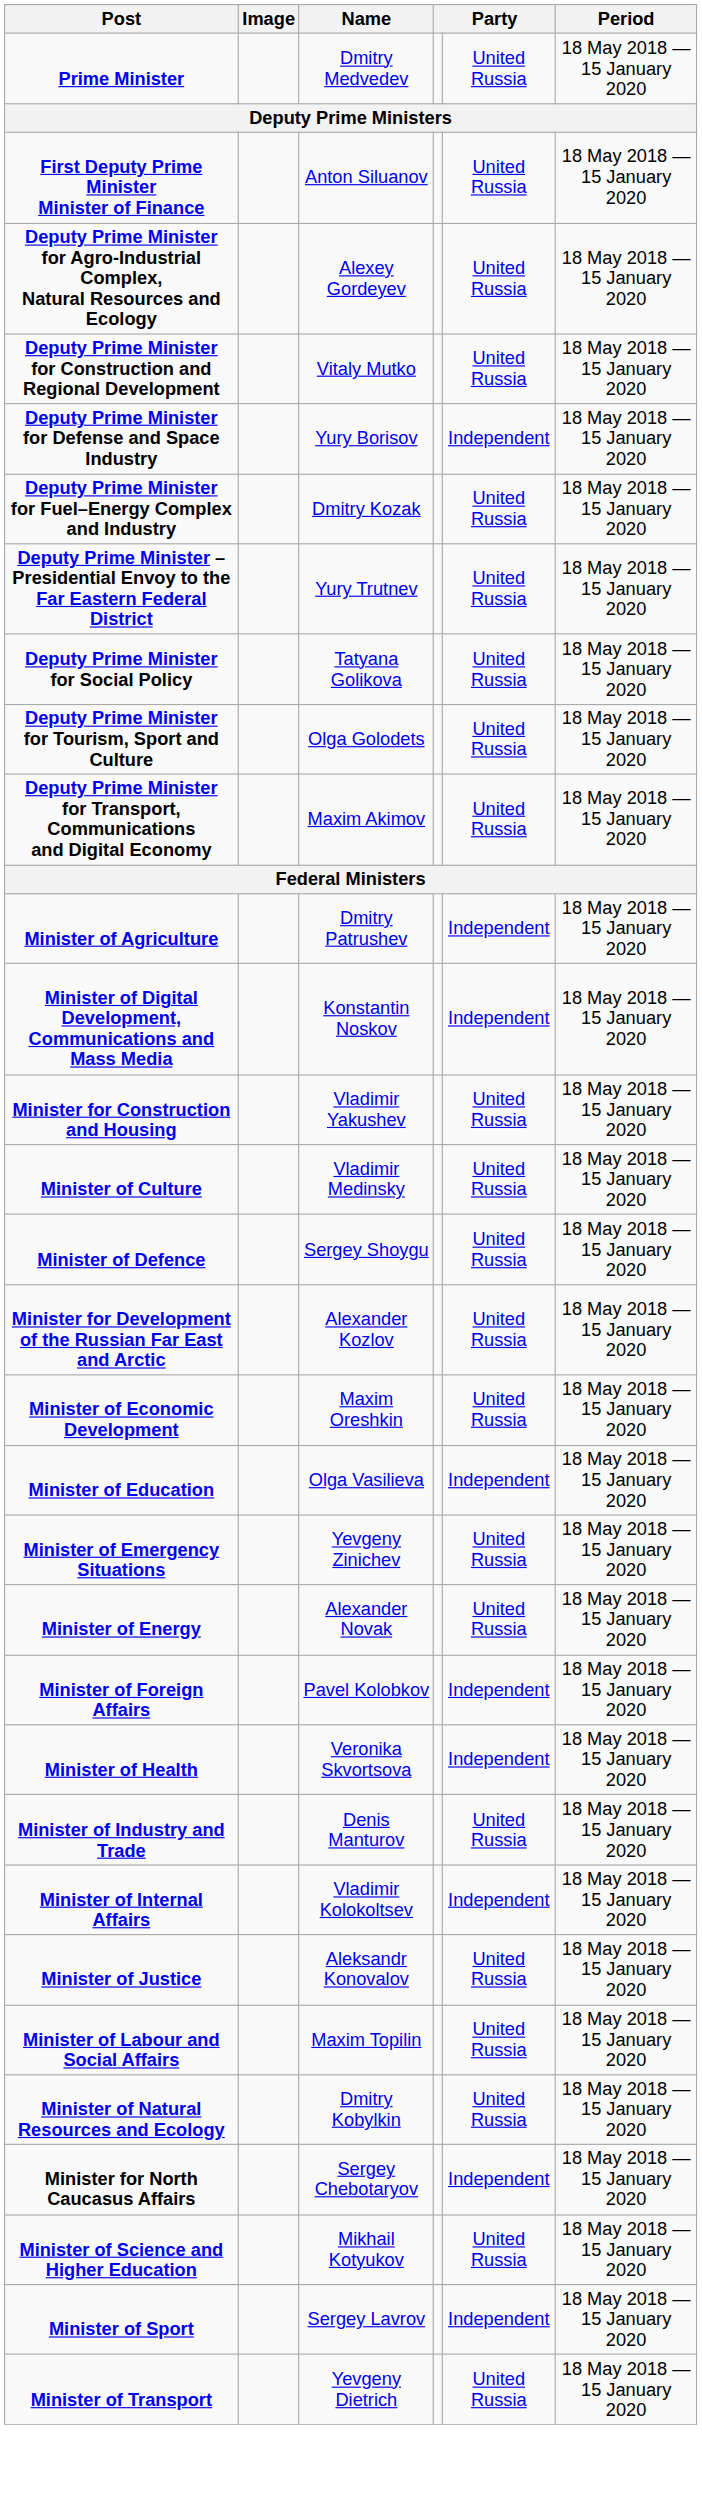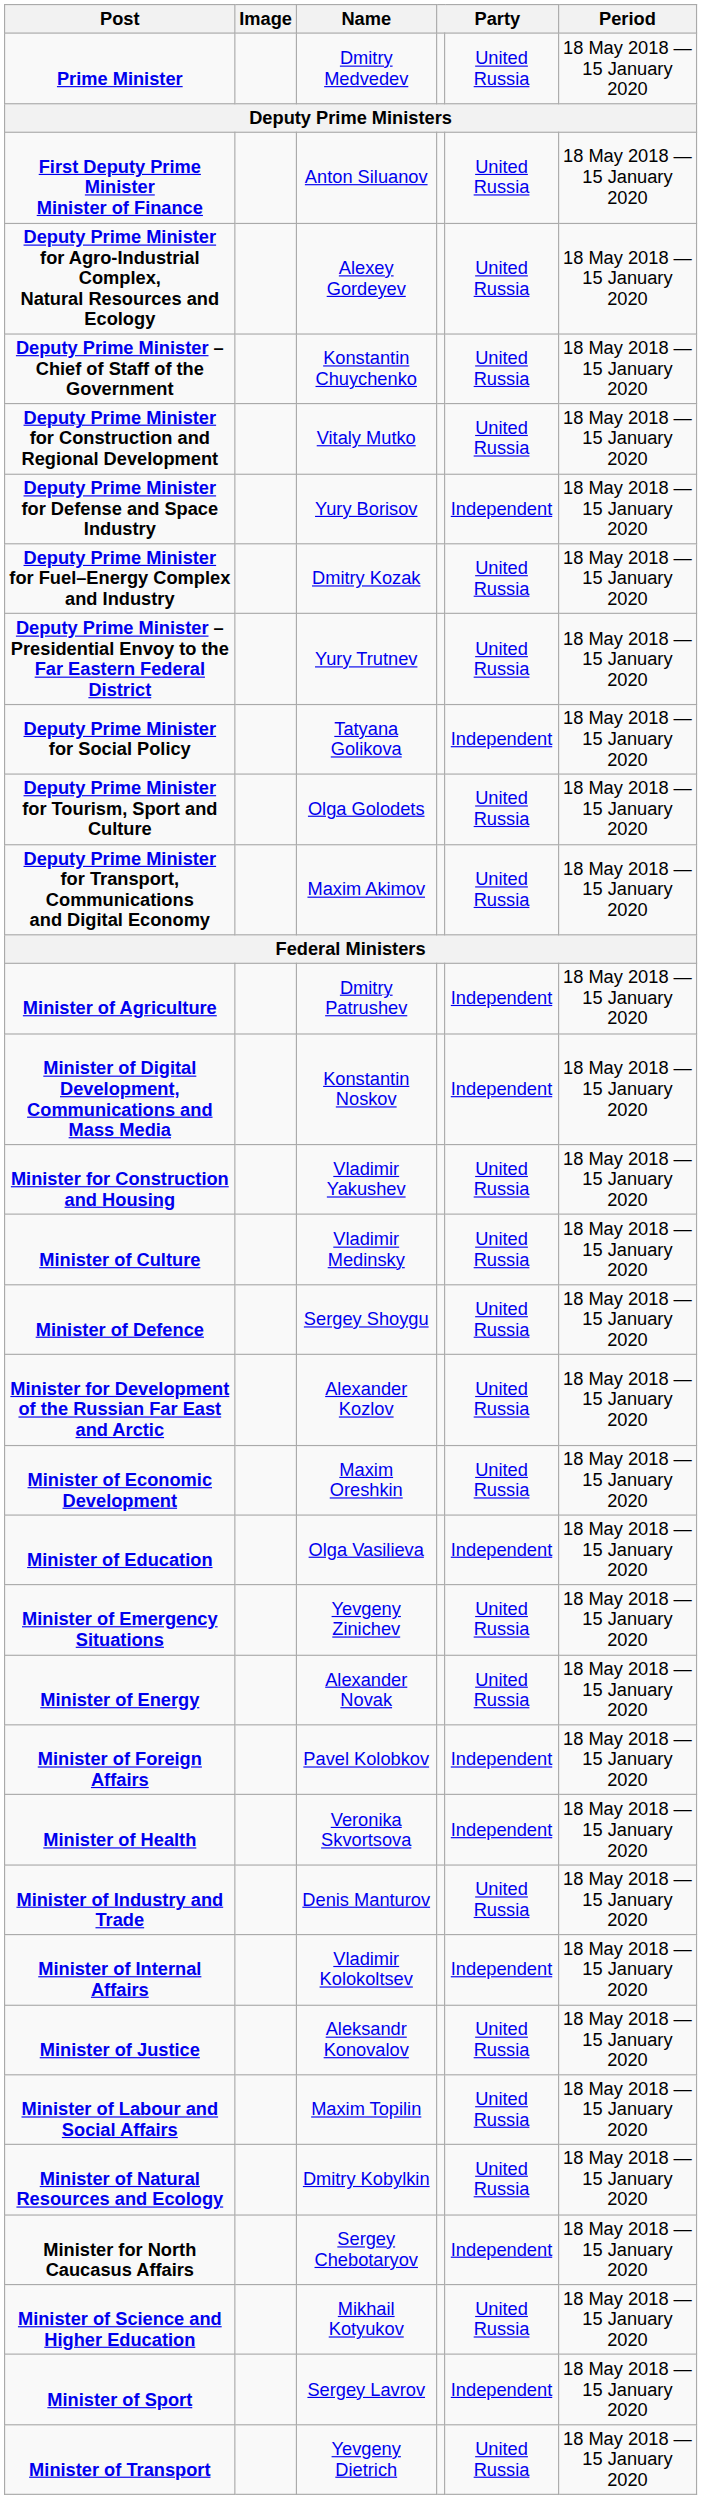+ row: (120, 368)
(499, 669) United Russia -> (502, 739) Independent
